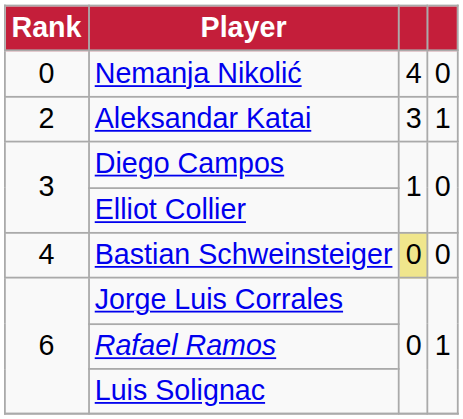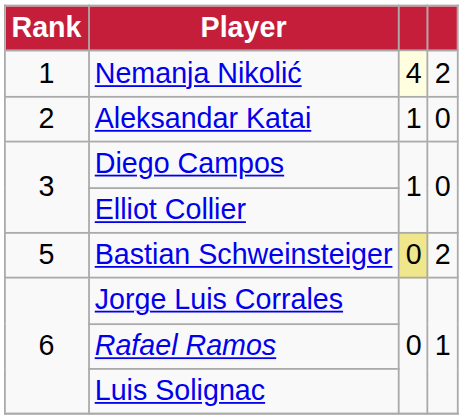(47, 73) 0 -> (47, 73) 1
(414, 73) no background -> (414, 73) lightyellow background
(443, 73) 0 -> (443, 73) 2
(414, 118) 3 -> (414, 118) 1
(443, 118) 1 -> (443, 118) 0
(47, 254) 4 -> (47, 254) 5
(443, 254) 0 -> (443, 254) 2
